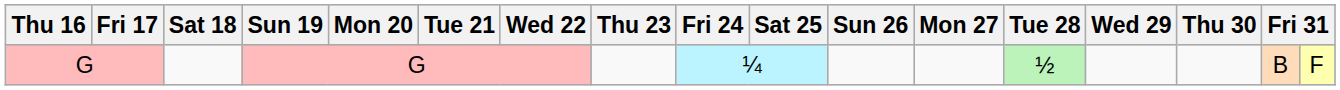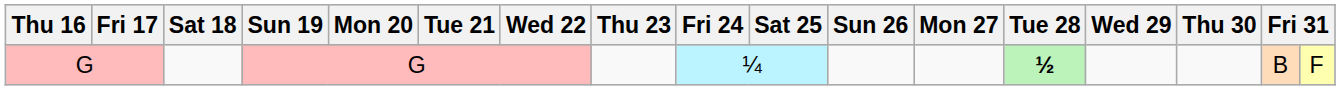(1045, 64) normal -> (1045, 64) bold
